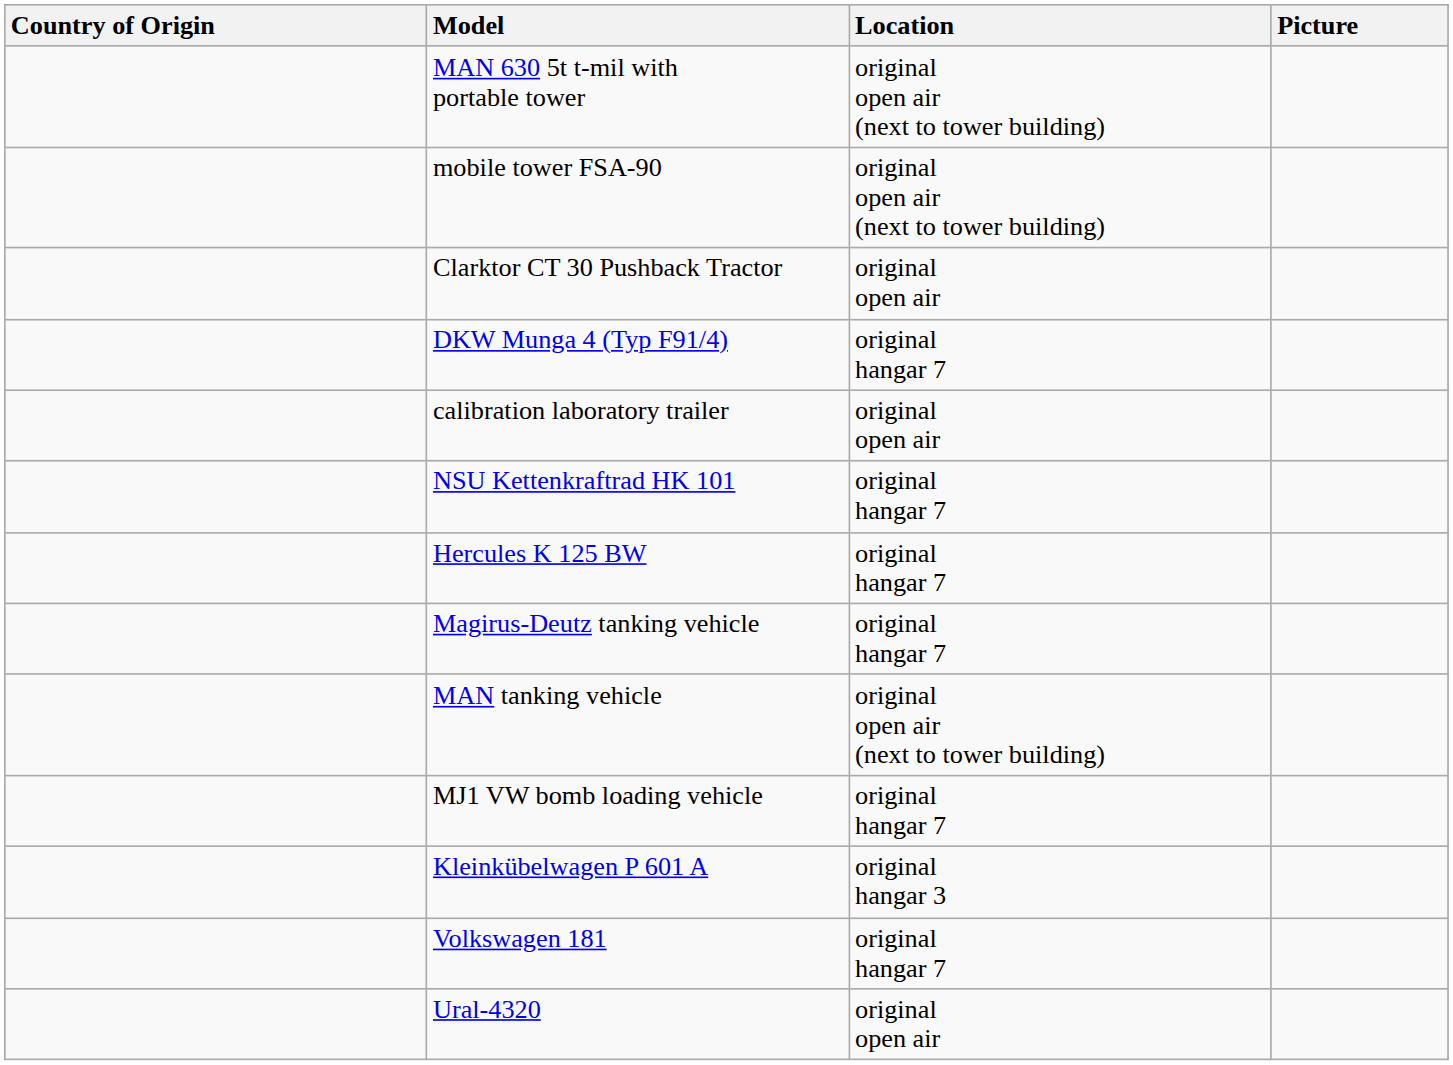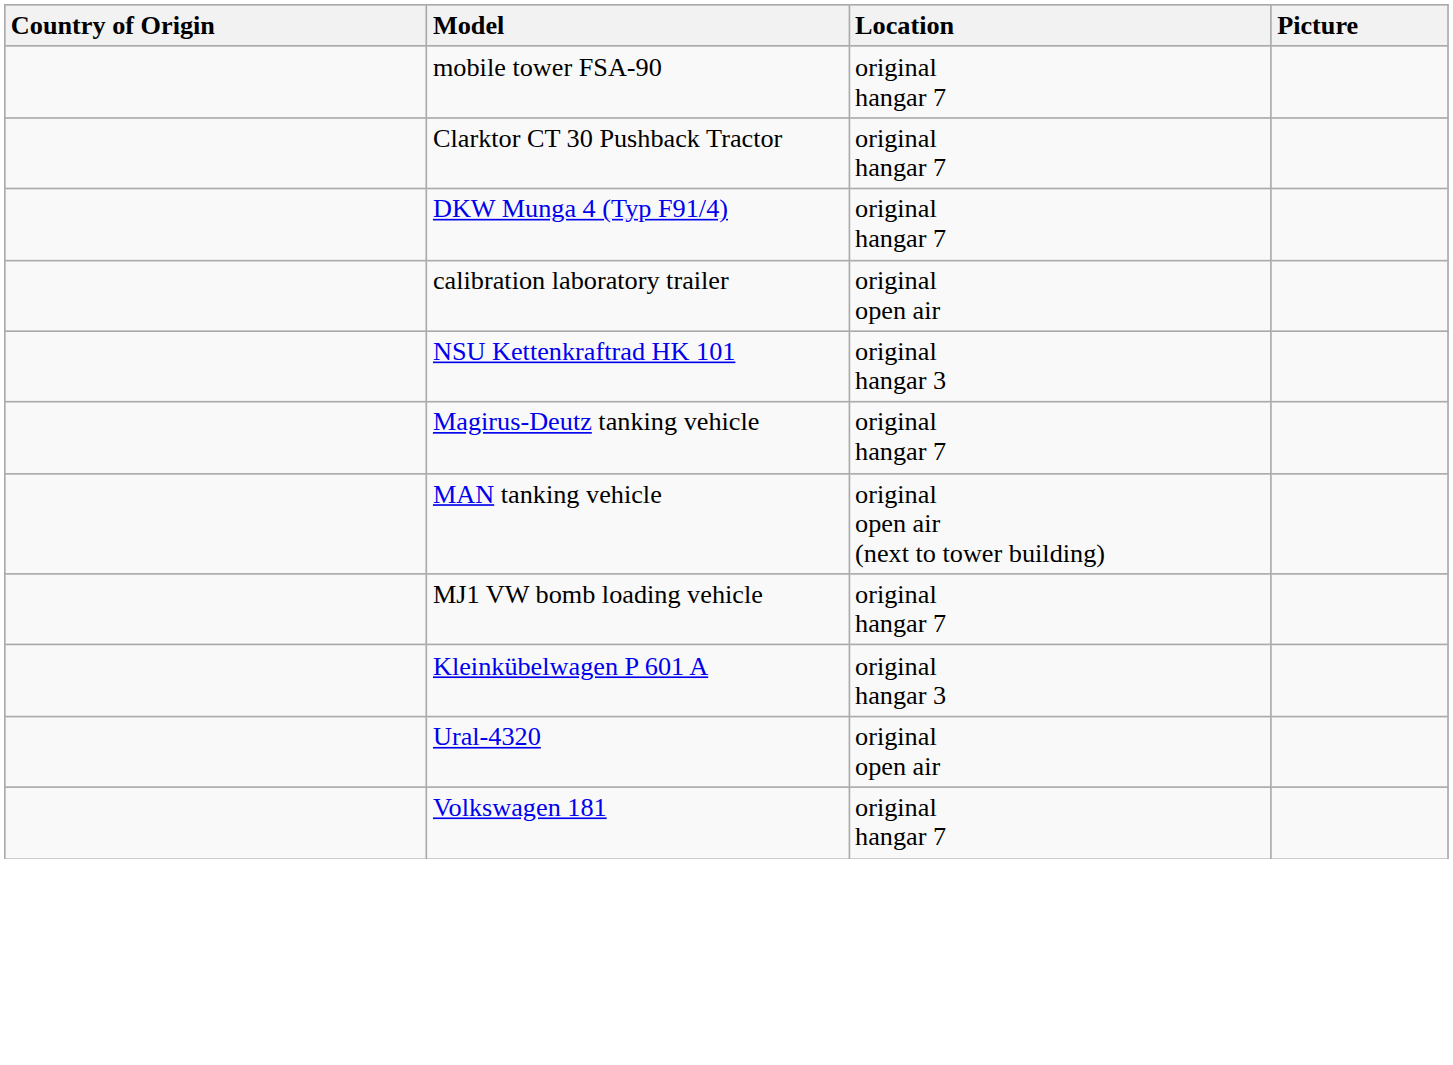- row: (555, 81)
(980, 197) original open air (next to tower building) -> (901, 81) original hangar 7
(898, 282) original open air -> (901, 152) original hangar 7
(901, 496) original hangar 7 -> (901, 366) original hangar 3
- row: (540, 552)
rows swapped: (520, 937) <-> (487, 1009)
